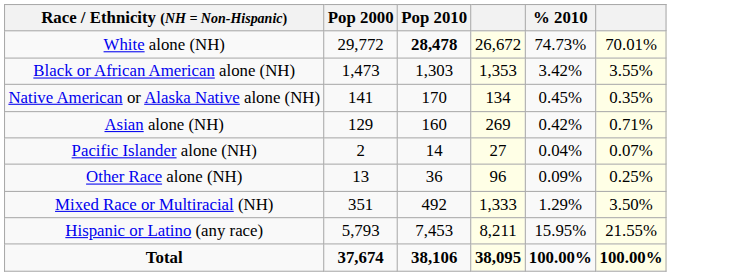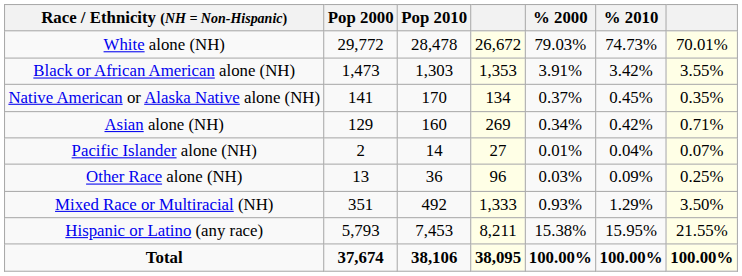+ column: (560, 17)
(434, 44) bold -> (434, 44) normal
